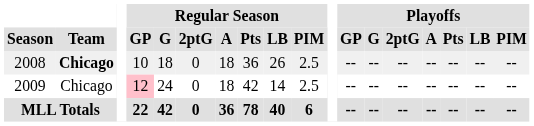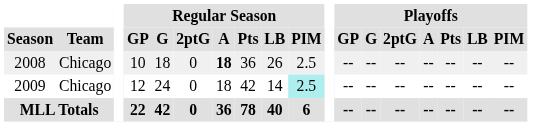(86, 62) bold -> (85, 62) normal
(226, 62) normal -> (224, 62) bold
(140, 86) pink background -> (138, 86) no background
(309, 86) no background -> (306, 86) paleturquoise background
